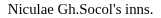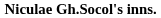(81, 9) normal -> (81, 8) bold
